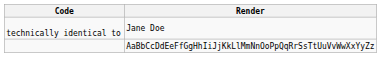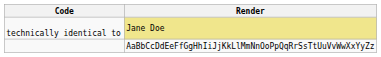(145, 28) no background -> (145, 28) khaki background
